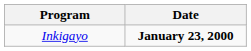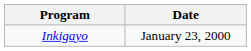(186, 35) bold -> (186, 35) normal
